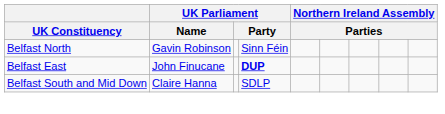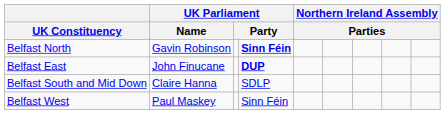(265, 48) normal -> (266, 48) bold
+ row: (38, 101)
